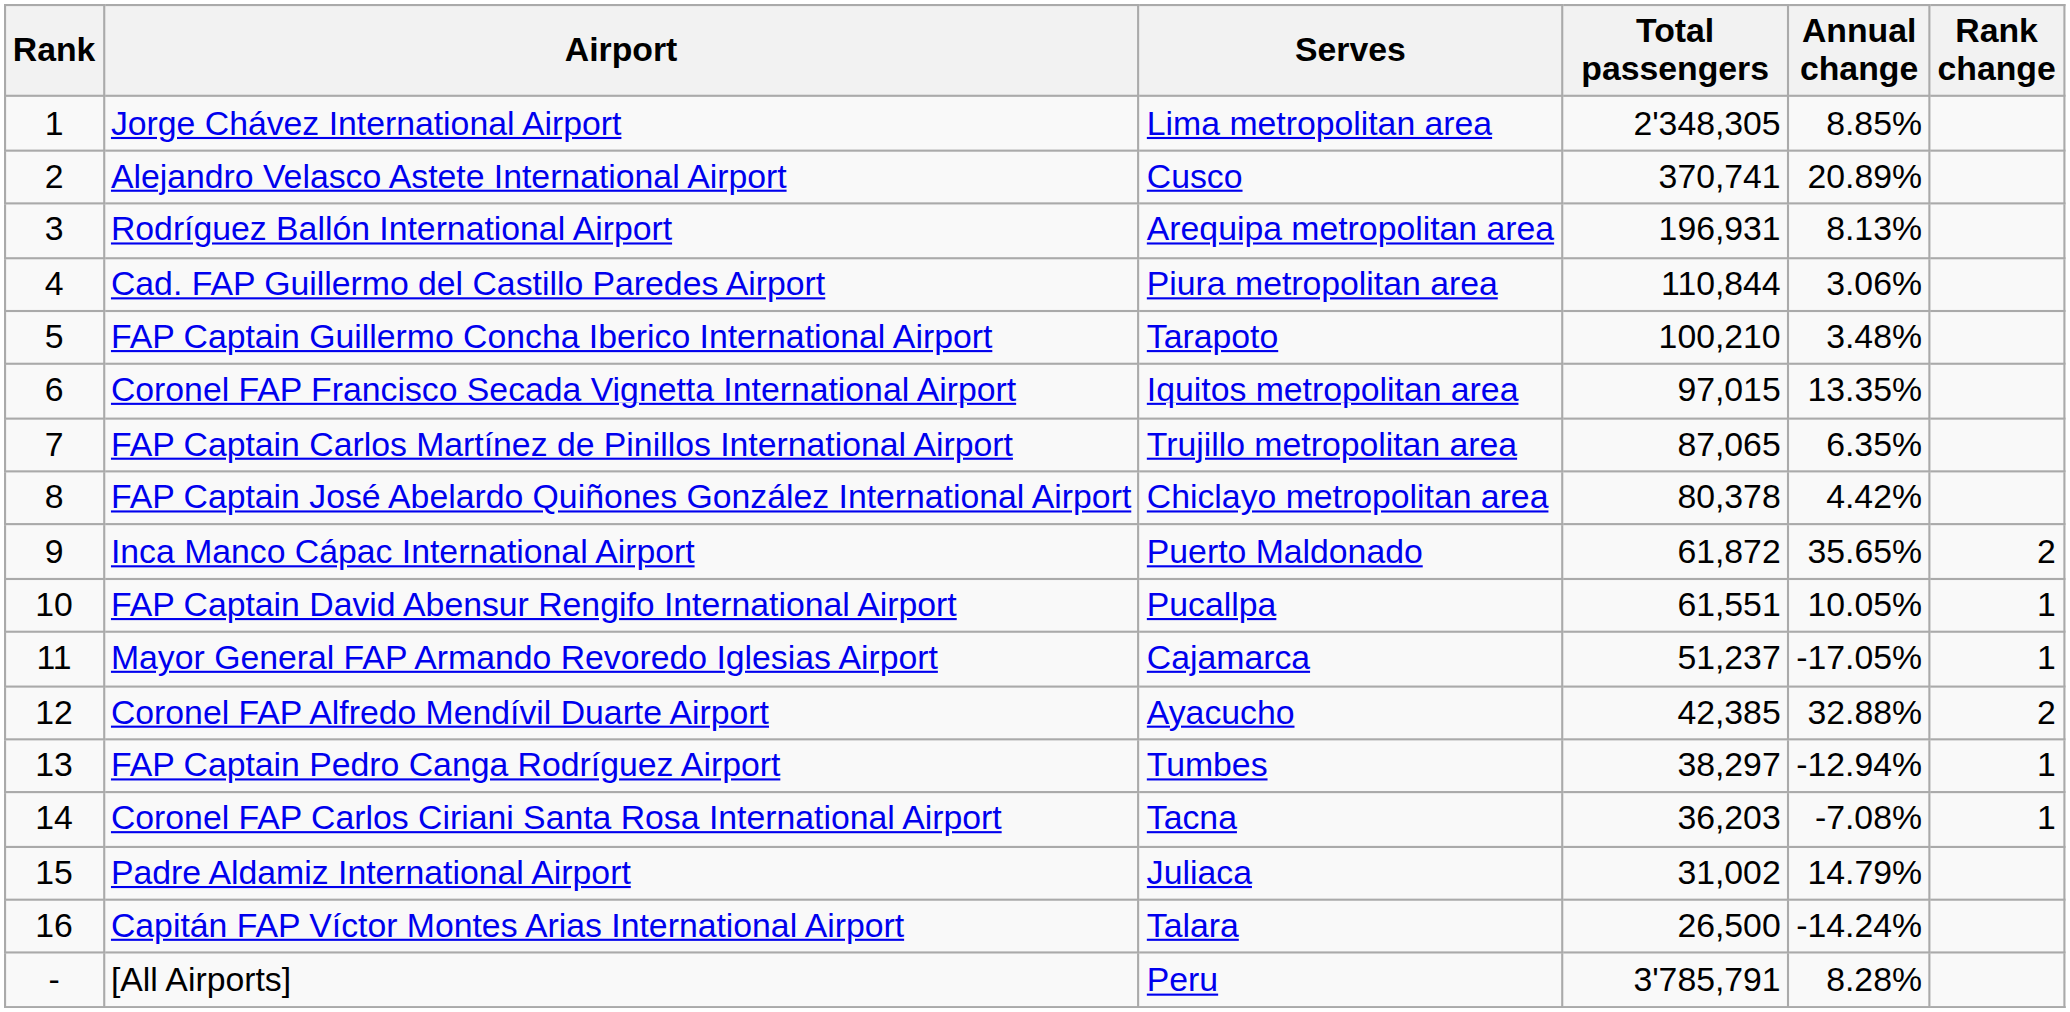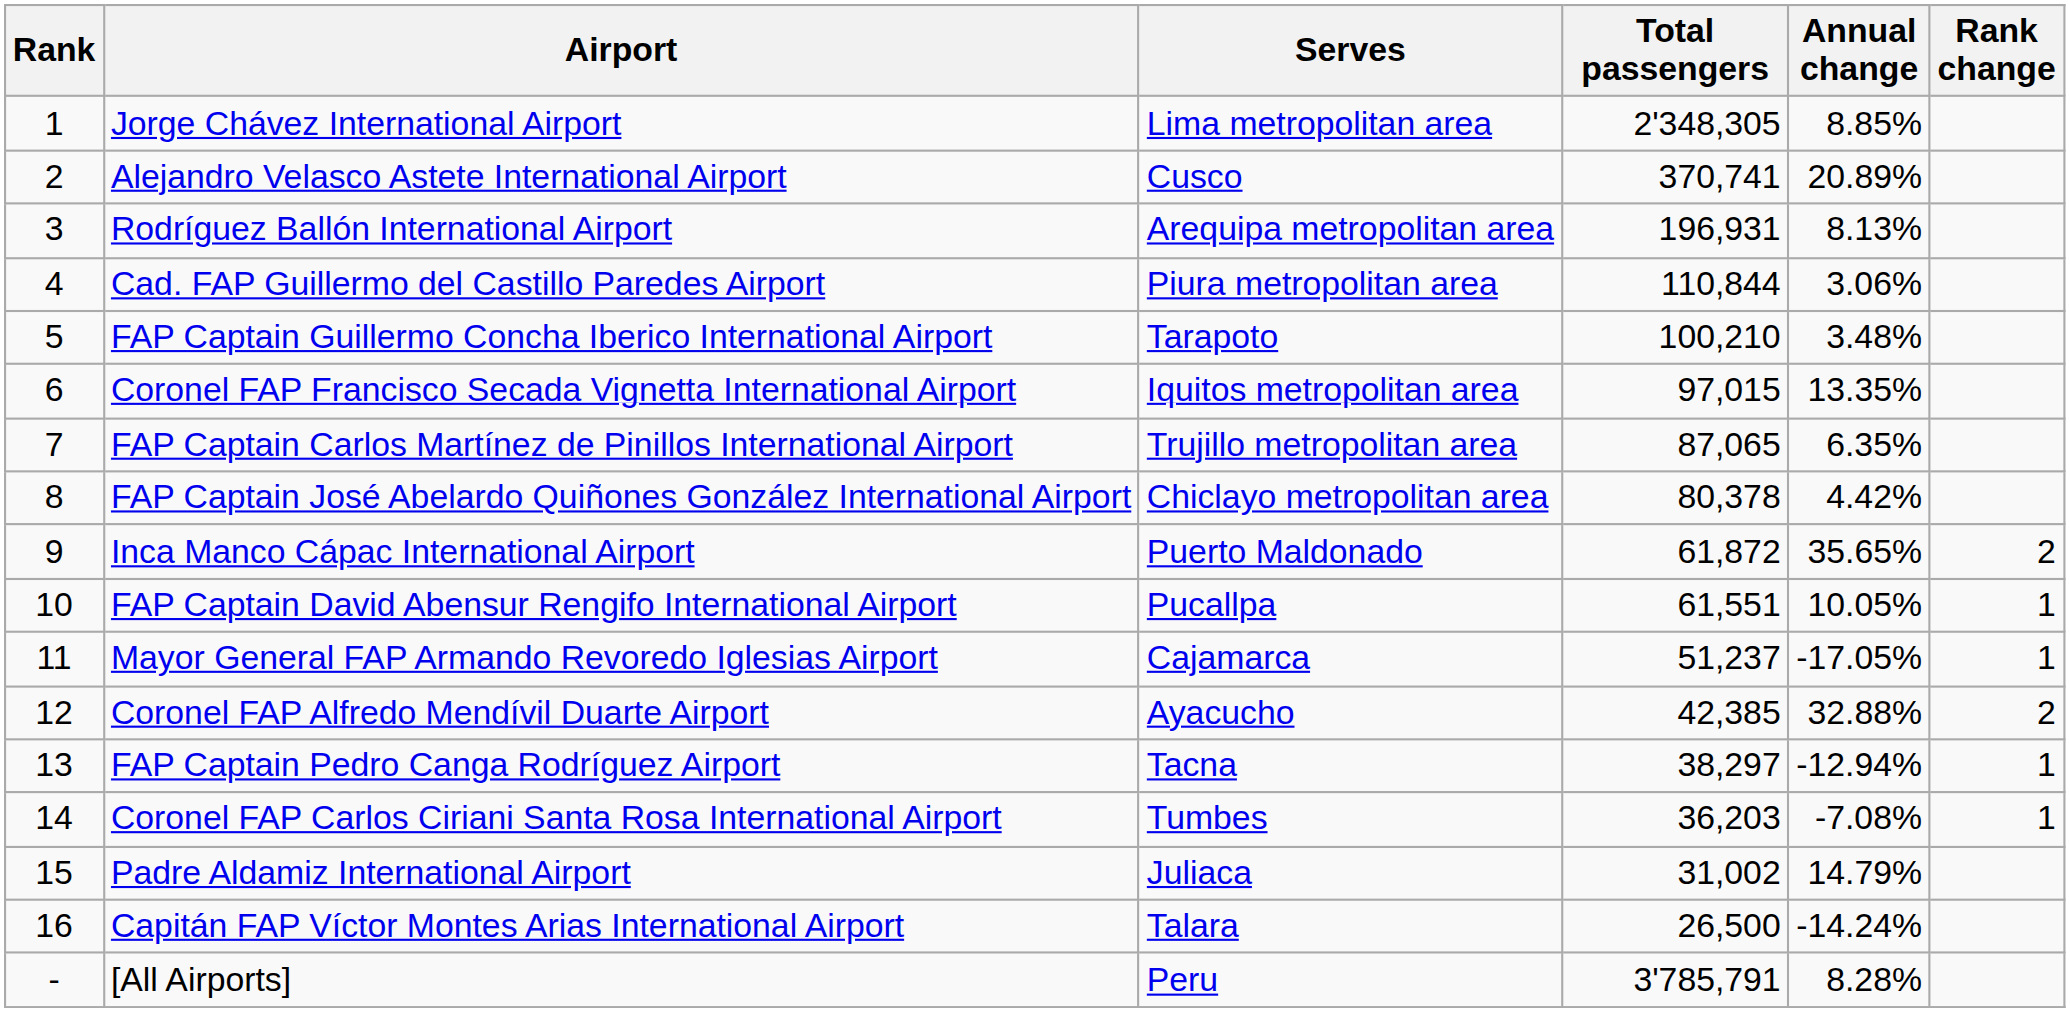(1207, 765) Tumbes -> (1192, 765) Tacna
(1192, 818) Tacna -> (1207, 818) Tumbes
